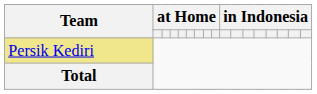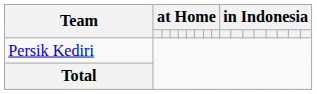(51, 50) khaki background -> (51, 50) no background
